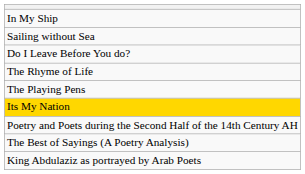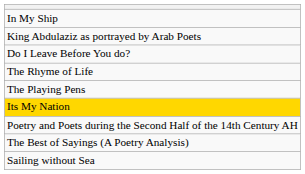(51, 36) Sailing without Sea -> (104, 36) King Abdulaziz as portrayed by Arab Poets
(104, 160) King Abdulaziz as portrayed by Arab Poets -> (51, 160) Sailing without Sea
